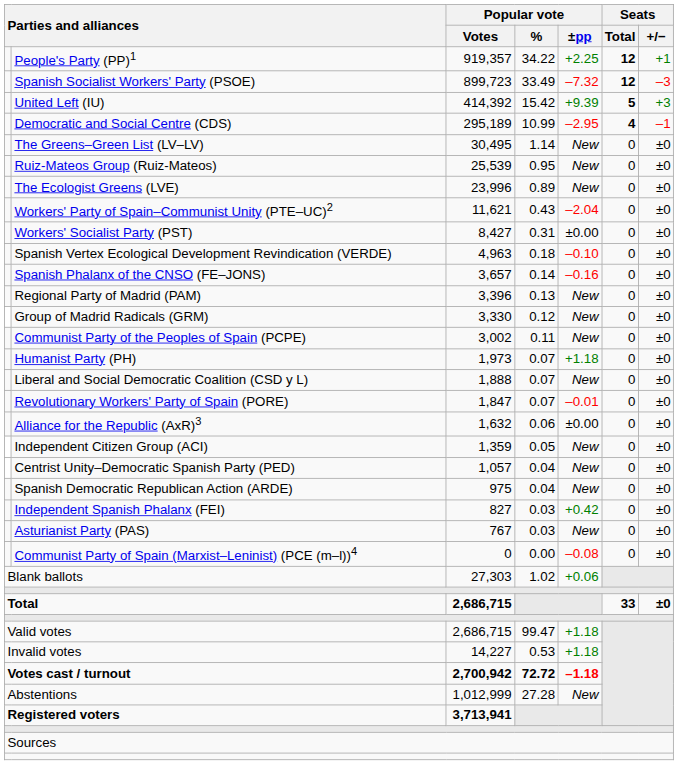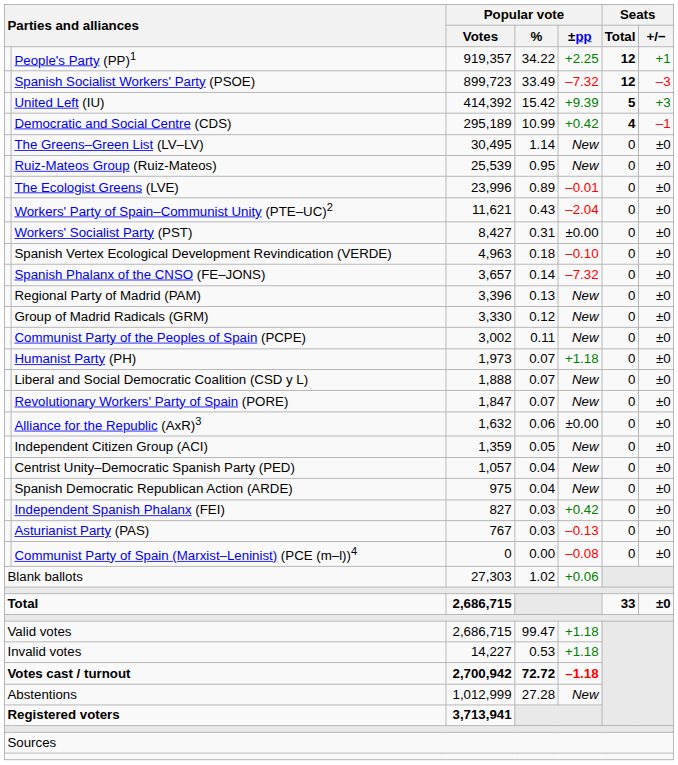(582, 123) –2.95 -> (582, 123) +0.42
(585, 187) New -> (582, 187) –0.01
(582, 274) –0.16 -> (582, 274) –7.32
(582, 401) –0.01 -> (585, 401) New
(585, 531) New -> (582, 531) –0.13
